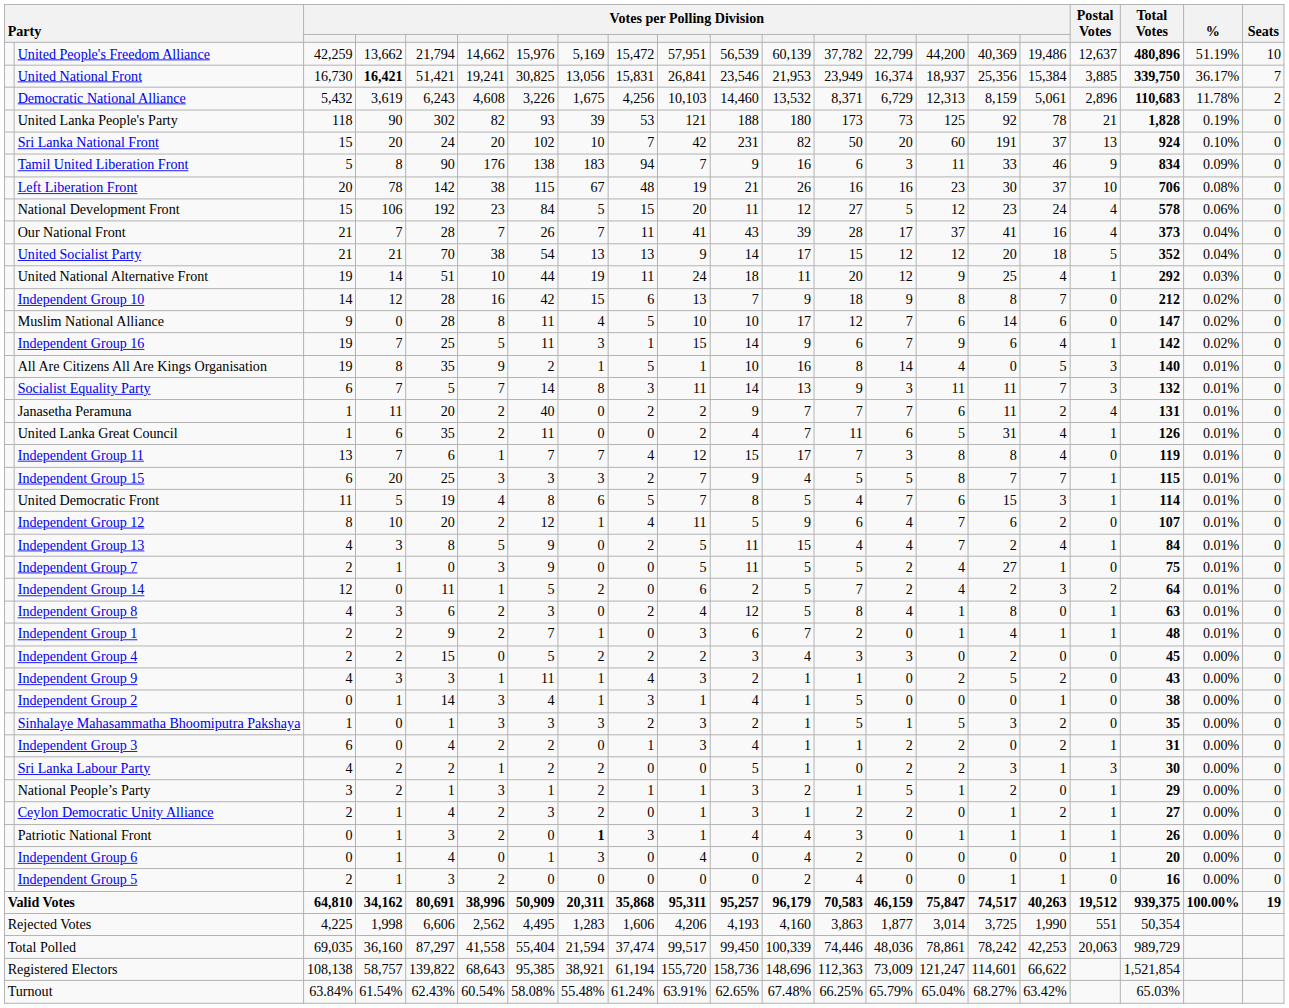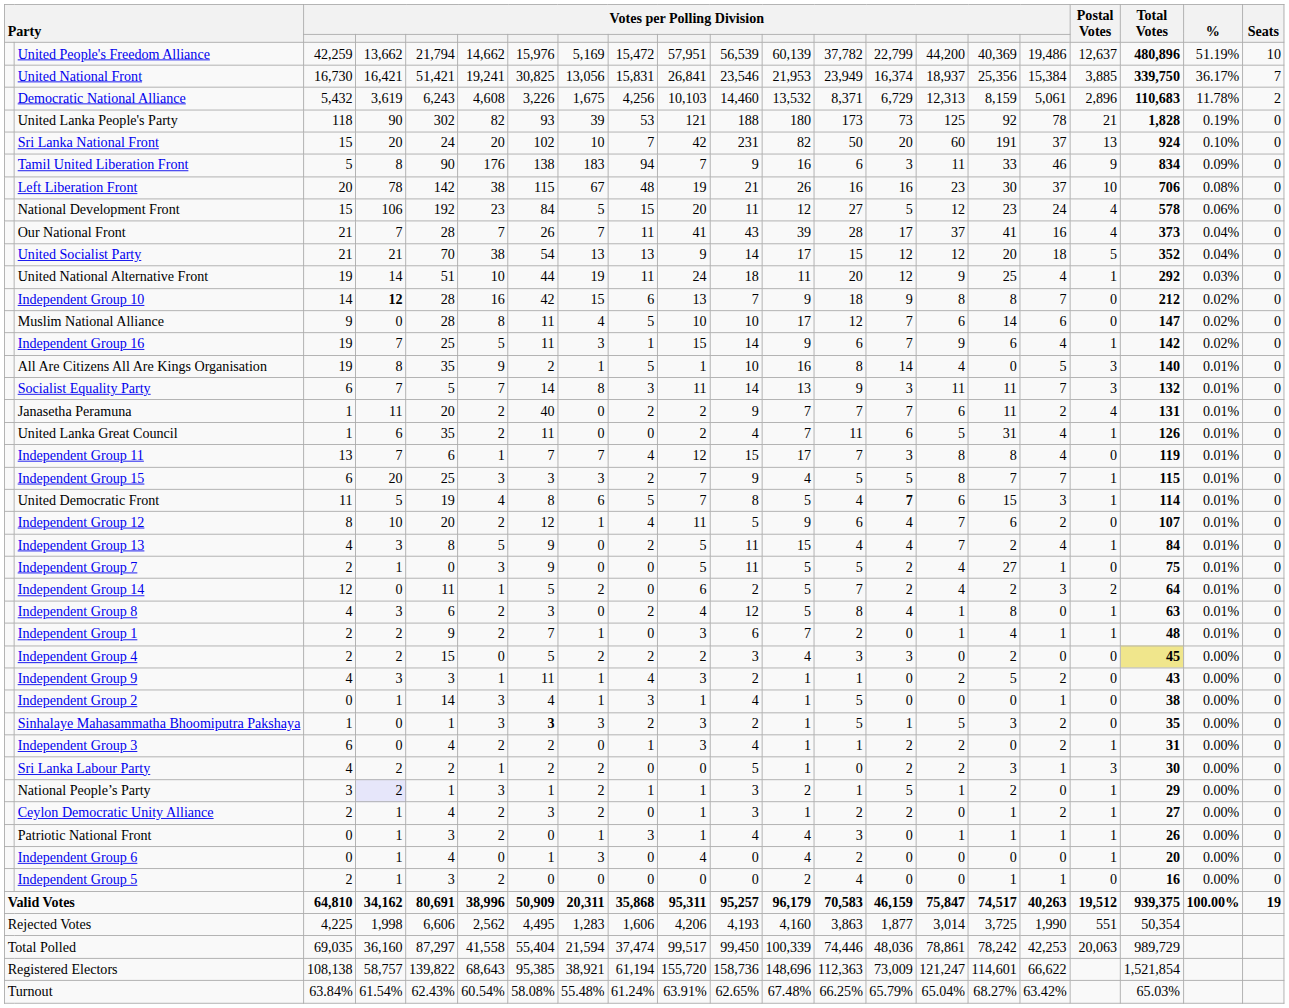(383, 76) bold -> (383, 76) normal
(396, 299) normal -> (396, 299) bold
(909, 500) normal -> (909, 500) bold
(1173, 656) no background -> (1173, 656) khaki background
(551, 723) normal -> (551, 723) bold
(399, 790) no background -> (399, 790) lavender background
(601, 835) bold -> (601, 835) normal
